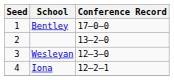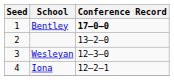(93, 26) normal -> (93, 26) bold
